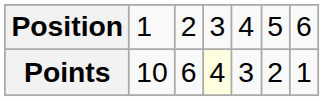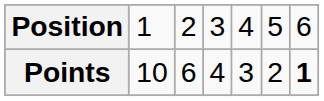(217, 71) lightyellow background -> (217, 71) no background
(304, 71) normal -> (304, 71) bold
